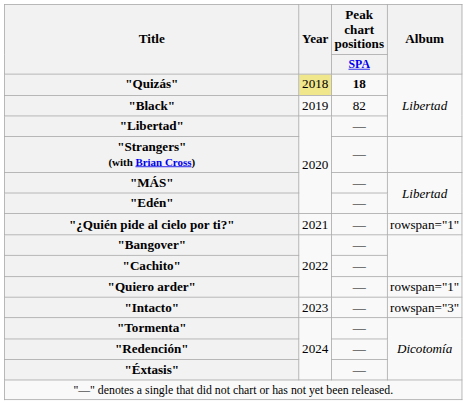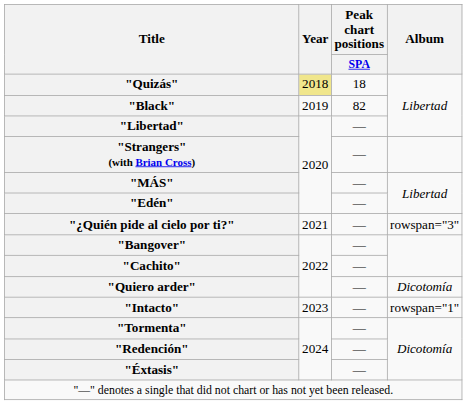(359, 84) bold -> (359, 84) normal
(425, 224) rowspan="1" -> (425, 224) rowspan="3"
(425, 286) rowspan="1" -> (425, 286) Dicotomía
(425, 307) rowspan="3" -> (425, 307) rowspan="1"
